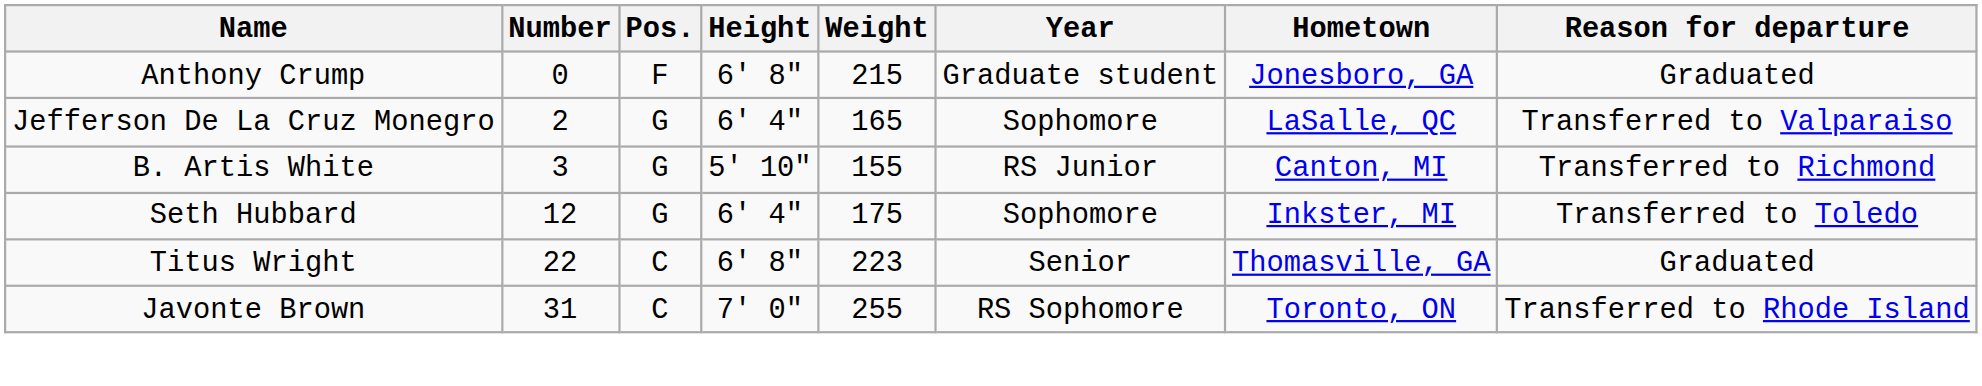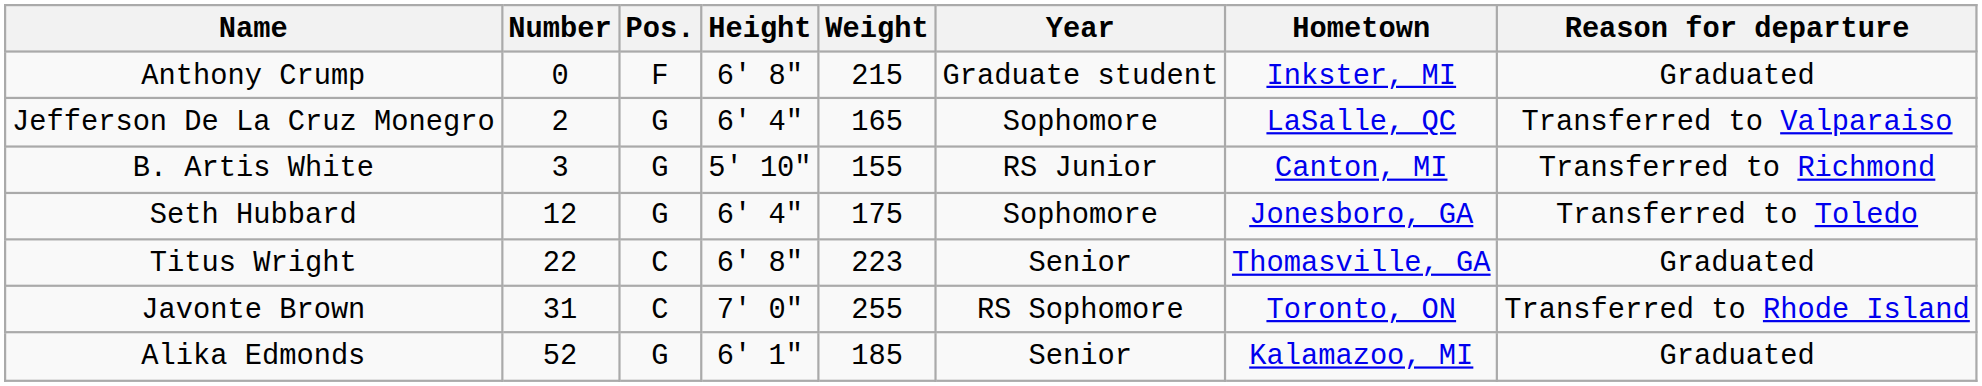(1361, 75) Jonesboro, GA -> (1361, 75) Inkster, MI
(1361, 216) Inkster, MI -> (1361, 216) Jonesboro, GA
+ row: (253, 356)
